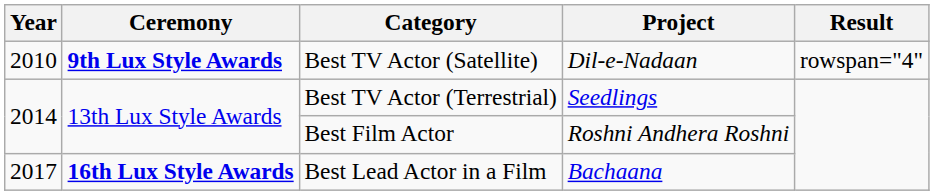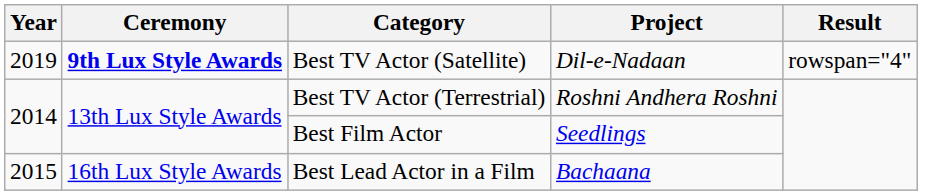(33, 60) 2010 -> (33, 60) 2019
(612, 97) Seedlings -> (667, 97) Roshni Andhera Roshni
(678, 134) Roshni Andhera Roshni -> (601, 134) Seedlings
(33, 171) 2017 -> (33, 171) 2015
(181, 171) bold -> (175, 171) normal
